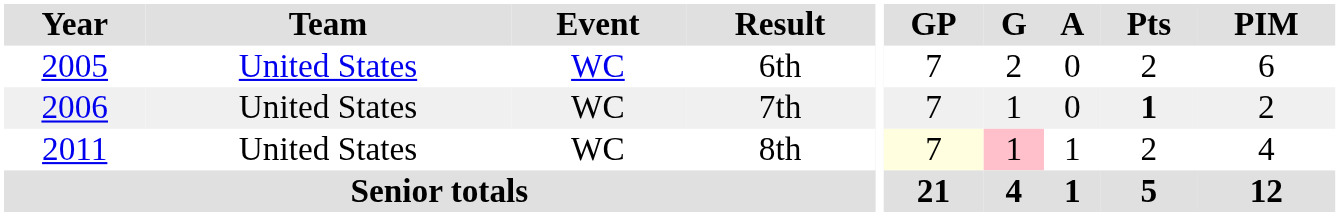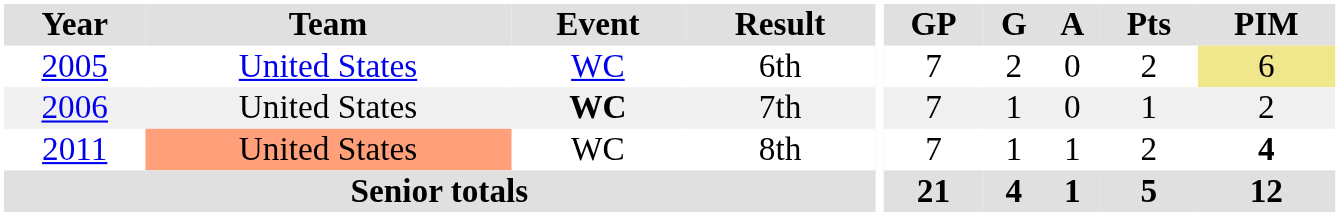(1266, 65) no background -> (1266, 65) khaki background
(598, 107) normal -> (598, 107) bold
(1149, 107) bold -> (1149, 107) normal
(328, 149) no background -> (328, 149) lightsalmon background
(933, 149) lightyellow background -> (933, 149) no background
(1014, 149) pink background -> (1014, 149) no background
(1266, 149) normal -> (1266, 149) bold
